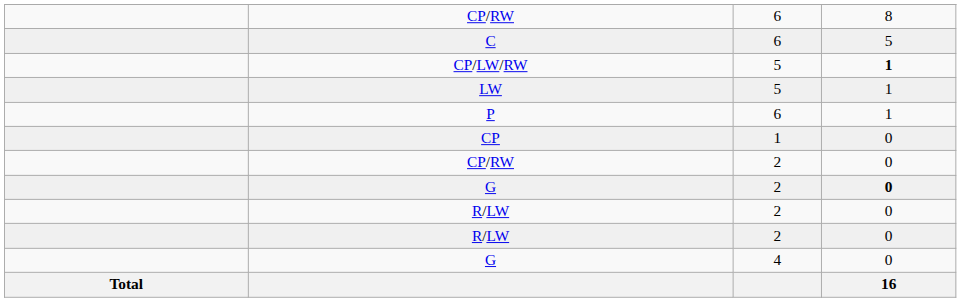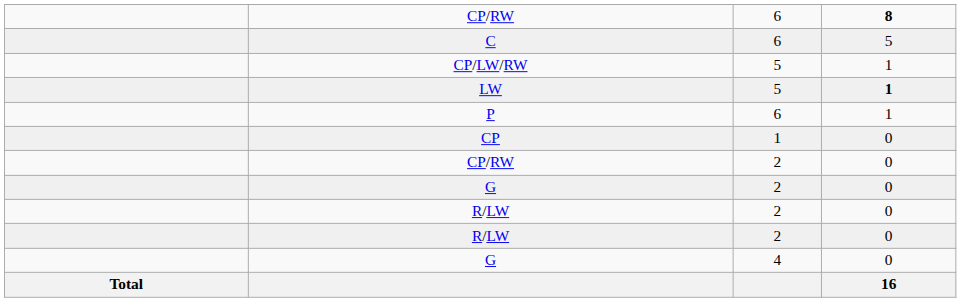(889, 16) normal -> (889, 16) bold
(889, 65) bold -> (889, 65) normal
(889, 89) normal -> (889, 89) bold
(889, 187) bold -> (889, 187) normal
